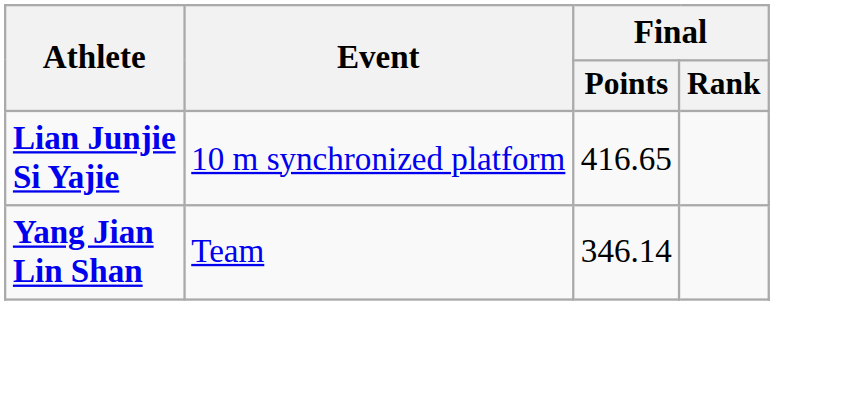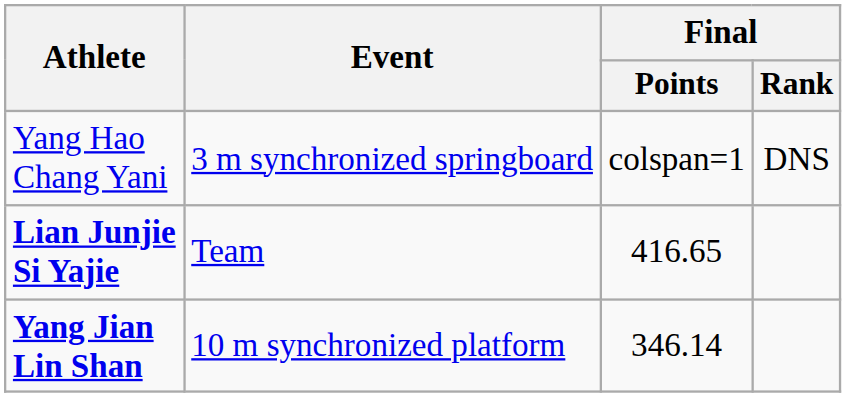+ row: (90, 158)
(378, 158) 10 m synchronized platform -> (228, 251) Team
(228, 251) Team -> (378, 345) 10 m synchronized platform
